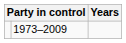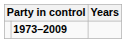(40, 30) normal -> (40, 30) bold
